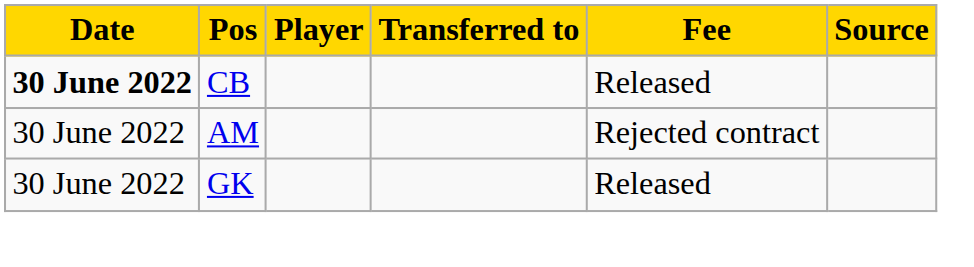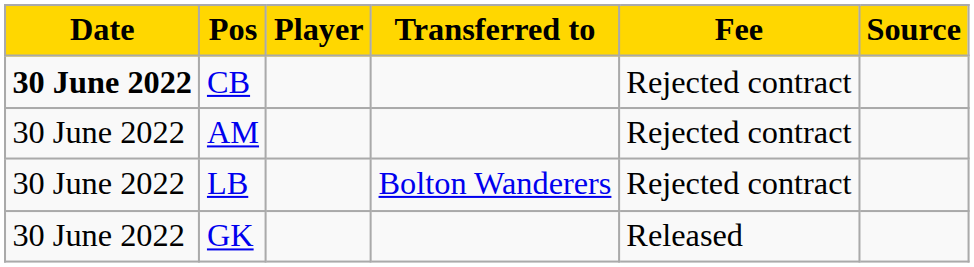(653, 81) Released -> (739, 81) Rejected contract
+ row: (228, 183)
